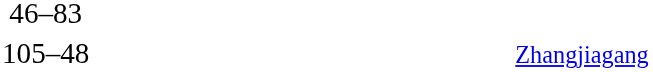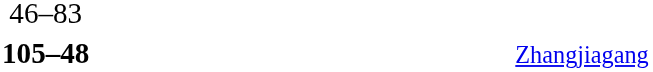(46, 53) normal -> (46, 53) bold
